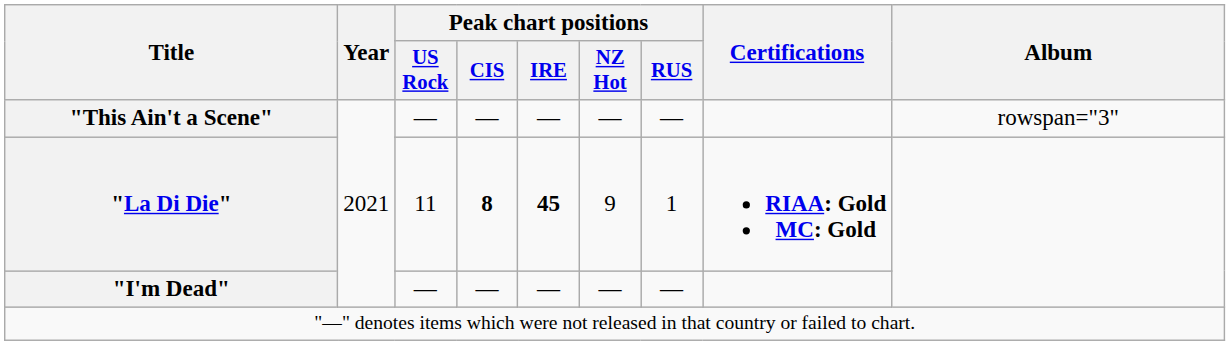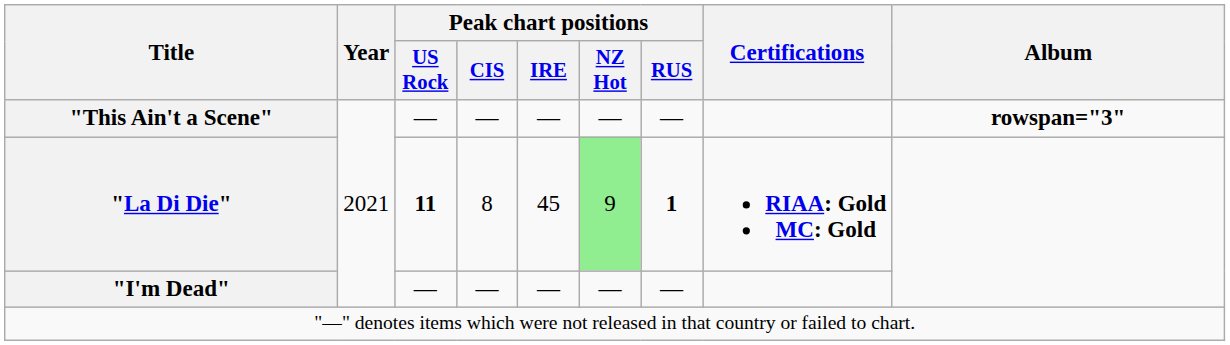(1058, 117) normal -> (1058, 117) bold
(425, 203) normal -> (425, 203) bold
(487, 203) bold -> (487, 203) normal
(549, 203) bold -> (549, 203) normal
(610, 203) no background -> (610, 203) lightgreen background
(672, 203) normal -> (672, 203) bold
